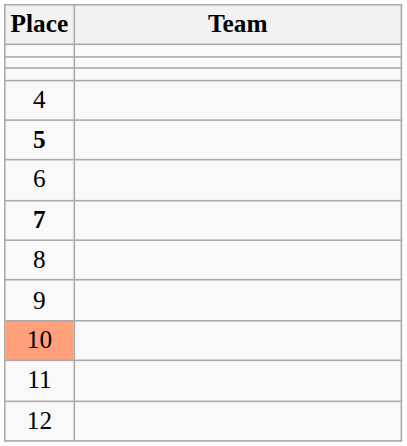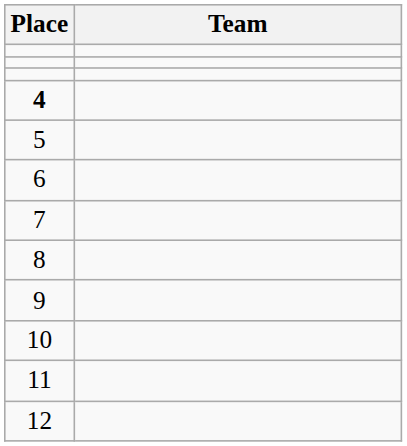(39, 99) normal -> (39, 99) bold
(39, 139) bold -> (39, 139) normal
(39, 219) bold -> (39, 219) normal
(39, 340) lightsalmon background -> (39, 340) no background
